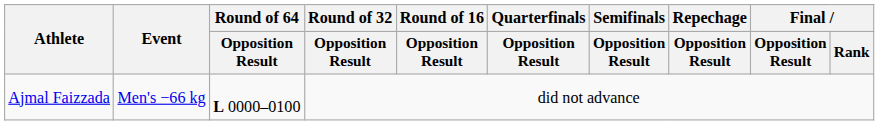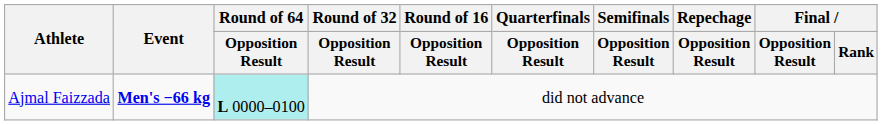(162, 97) normal -> (164, 97) bold
(257, 106) no background -> (261, 106) paleturquoise background
